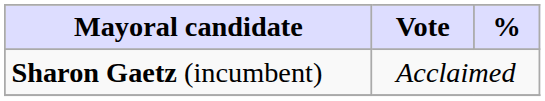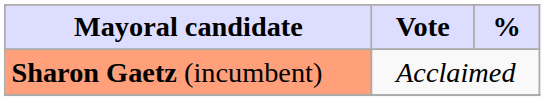(167, 71) no background -> (167, 71) lightsalmon background
